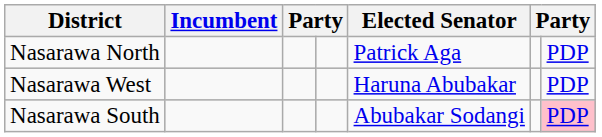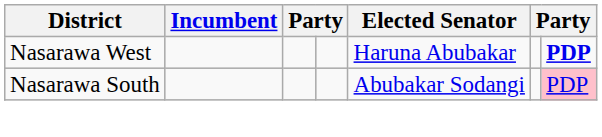- row: (85, 52)
(568, 84) normal -> (569, 52) bold
